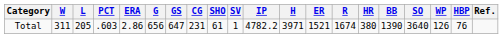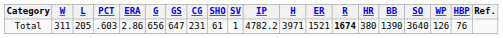(345, 27) normal -> (345, 27) bold
